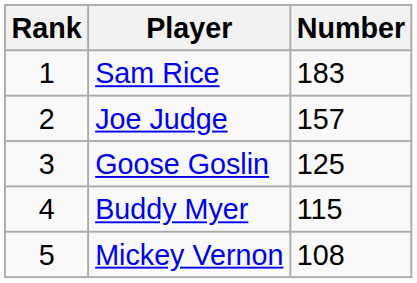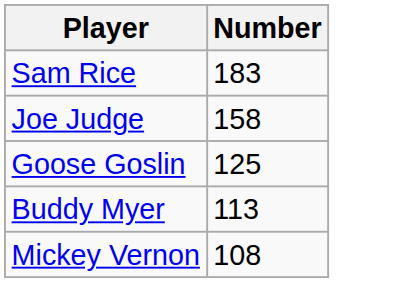- column: (47, 28)
(321, 119) 157 -> (237, 119) 158
(320, 210) 115 -> (236, 210) 113
